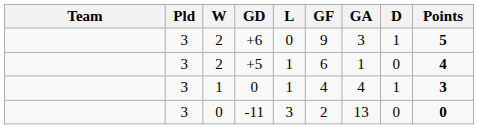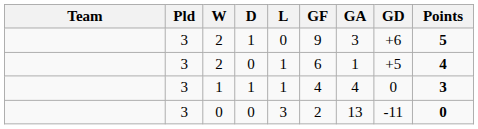columns swapped: (396, 16) <-> (254, 16)
